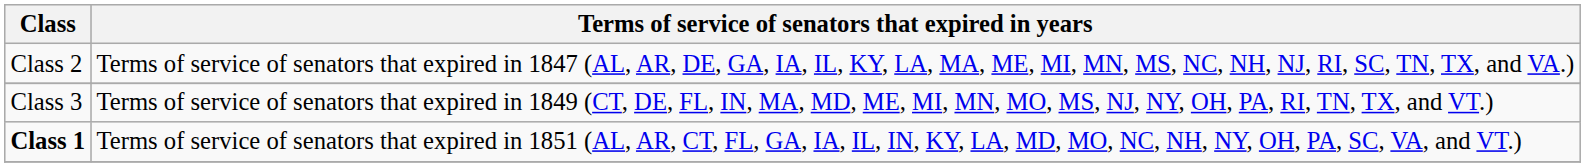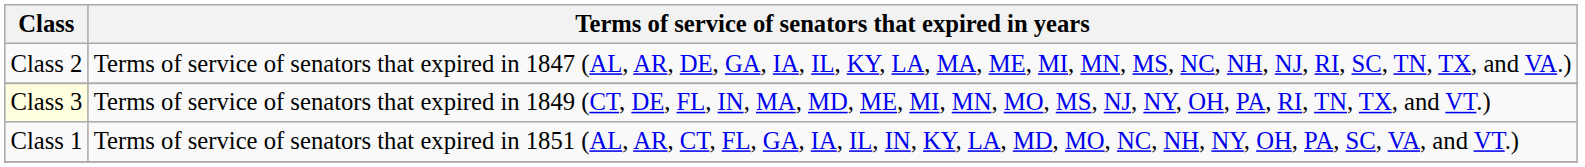(46, 102) no background -> (46, 102) lightyellow background
(48, 141) bold -> (46, 141) normal
